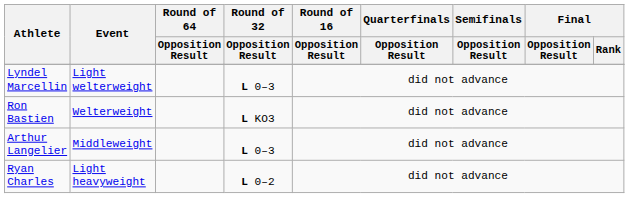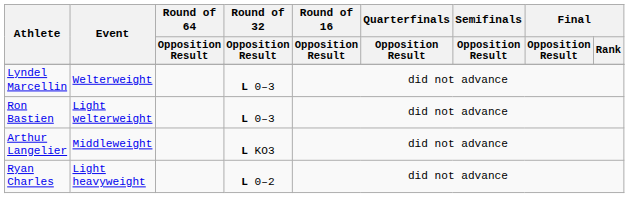(112, 80) Light welterweight -> (112, 80) Welterweight
(112, 112) Welterweight -> (112, 112) Light welterweight
(258, 119) L KO3 -> (258, 119) L 0–3
(258, 151) L 0–3 -> (258, 151) L KO3
